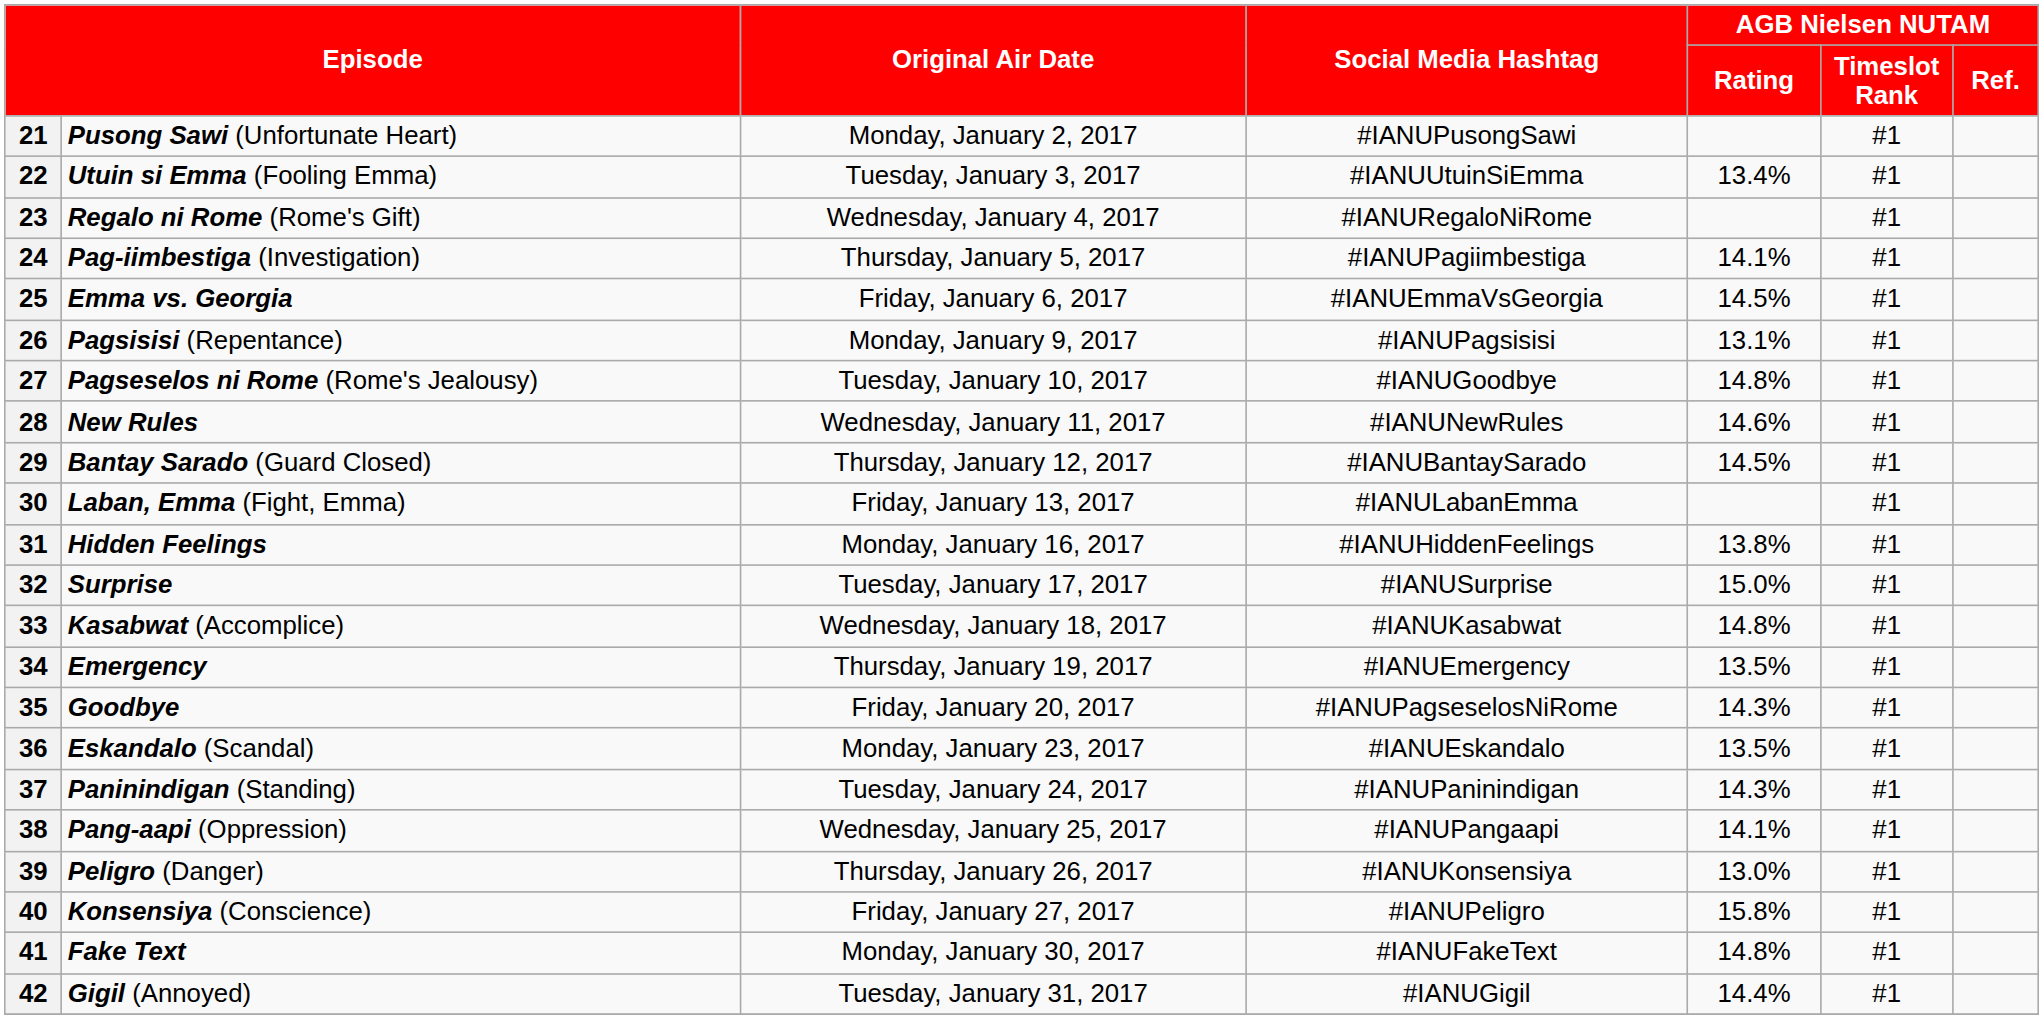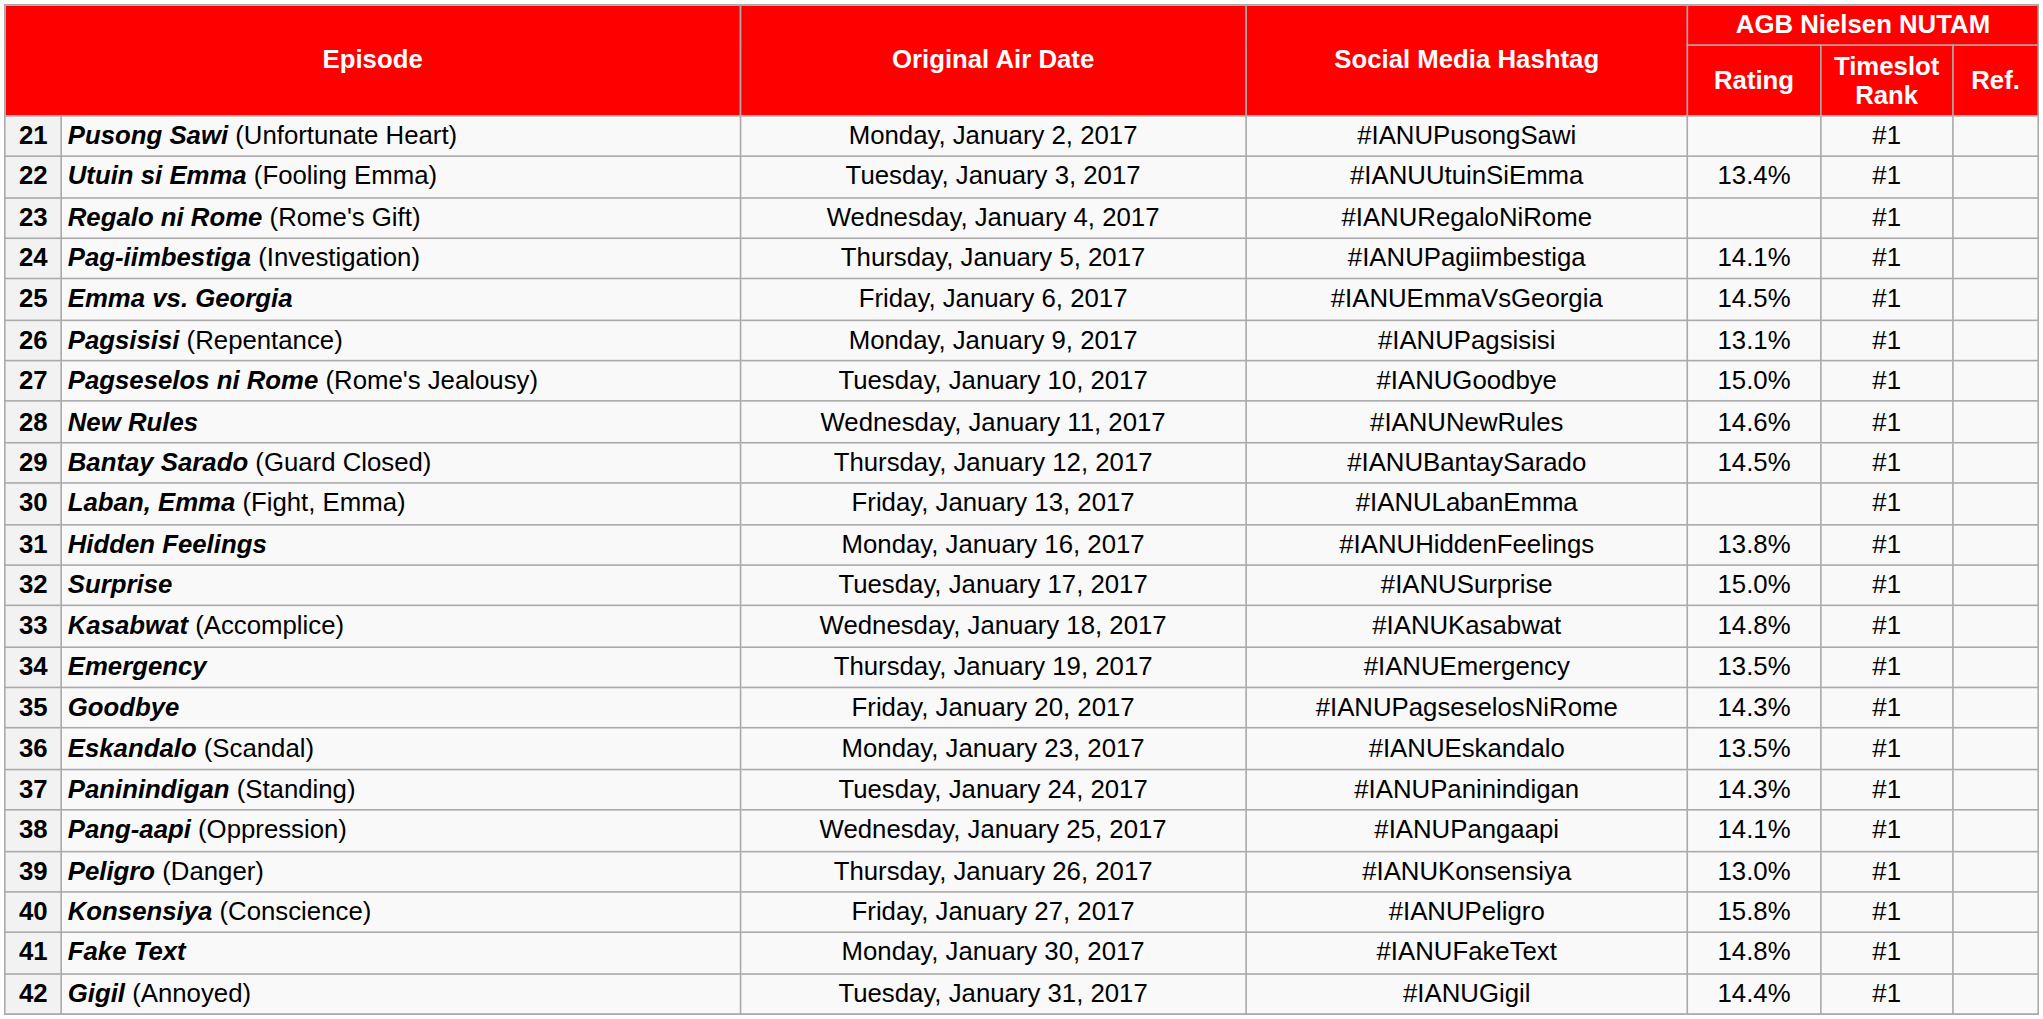(1754, 380) 14.8% -> (1754, 380) 15.0%
